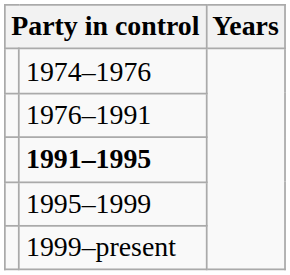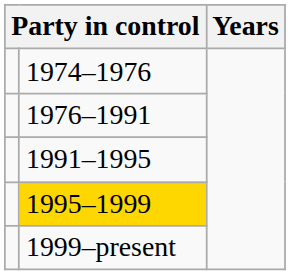(89, 159) bold -> (89, 159) normal
(89, 203) no background -> (89, 203) gold background
